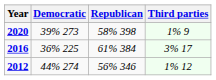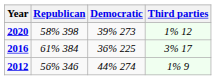columns swapped: (117, 13) <-> (60, 13)
(178, 31) 1% 9 -> (178, 31) 1% 12
(178, 66) 1% 12 -> (178, 66) 1% 9
